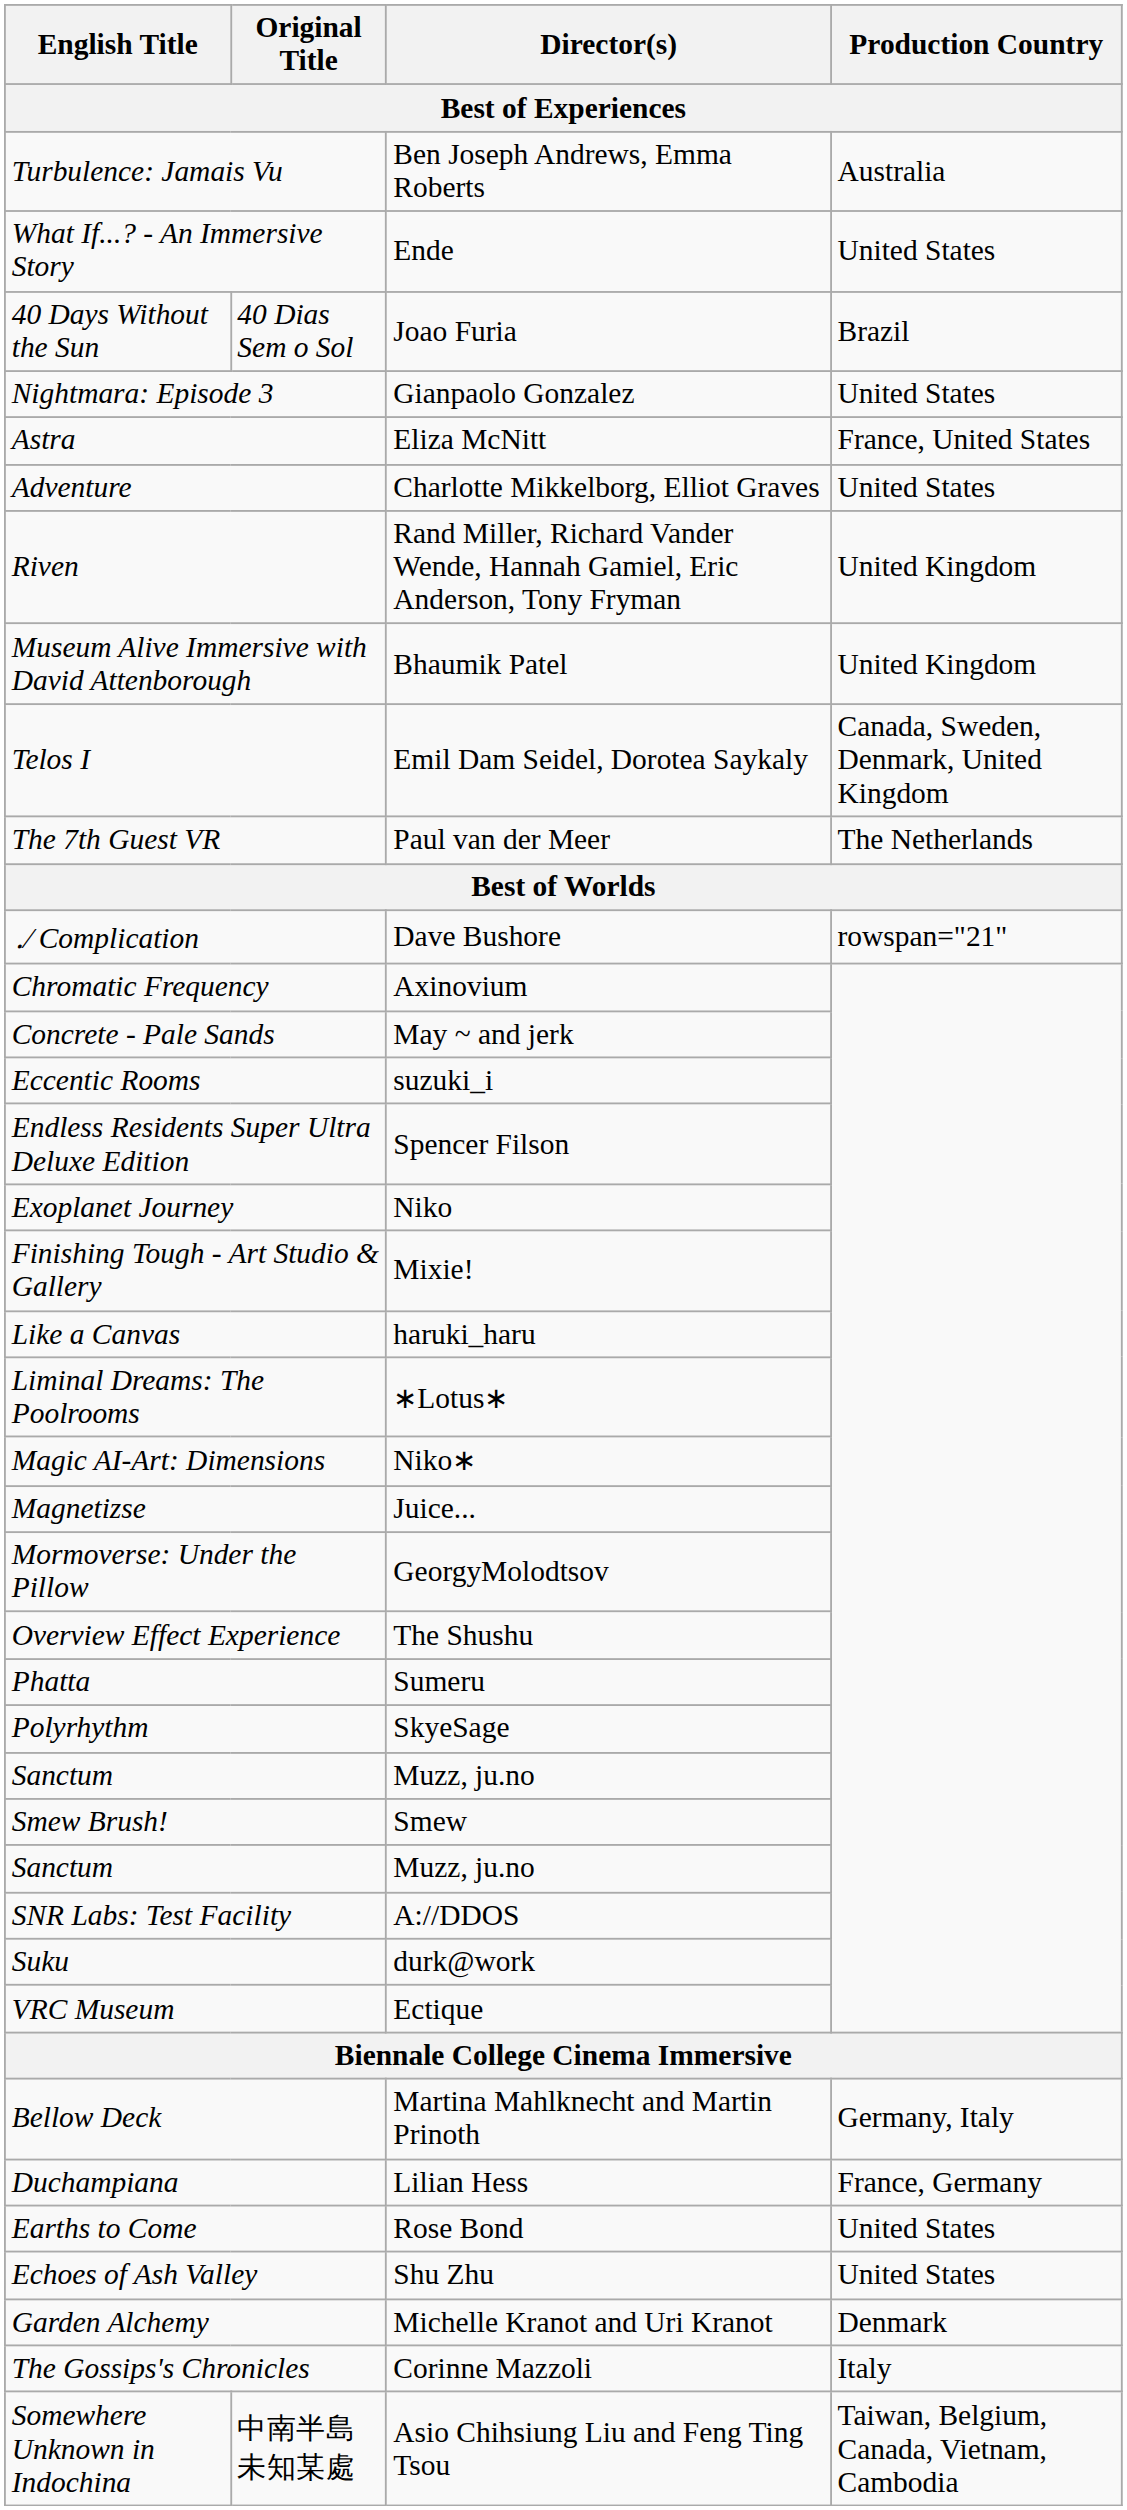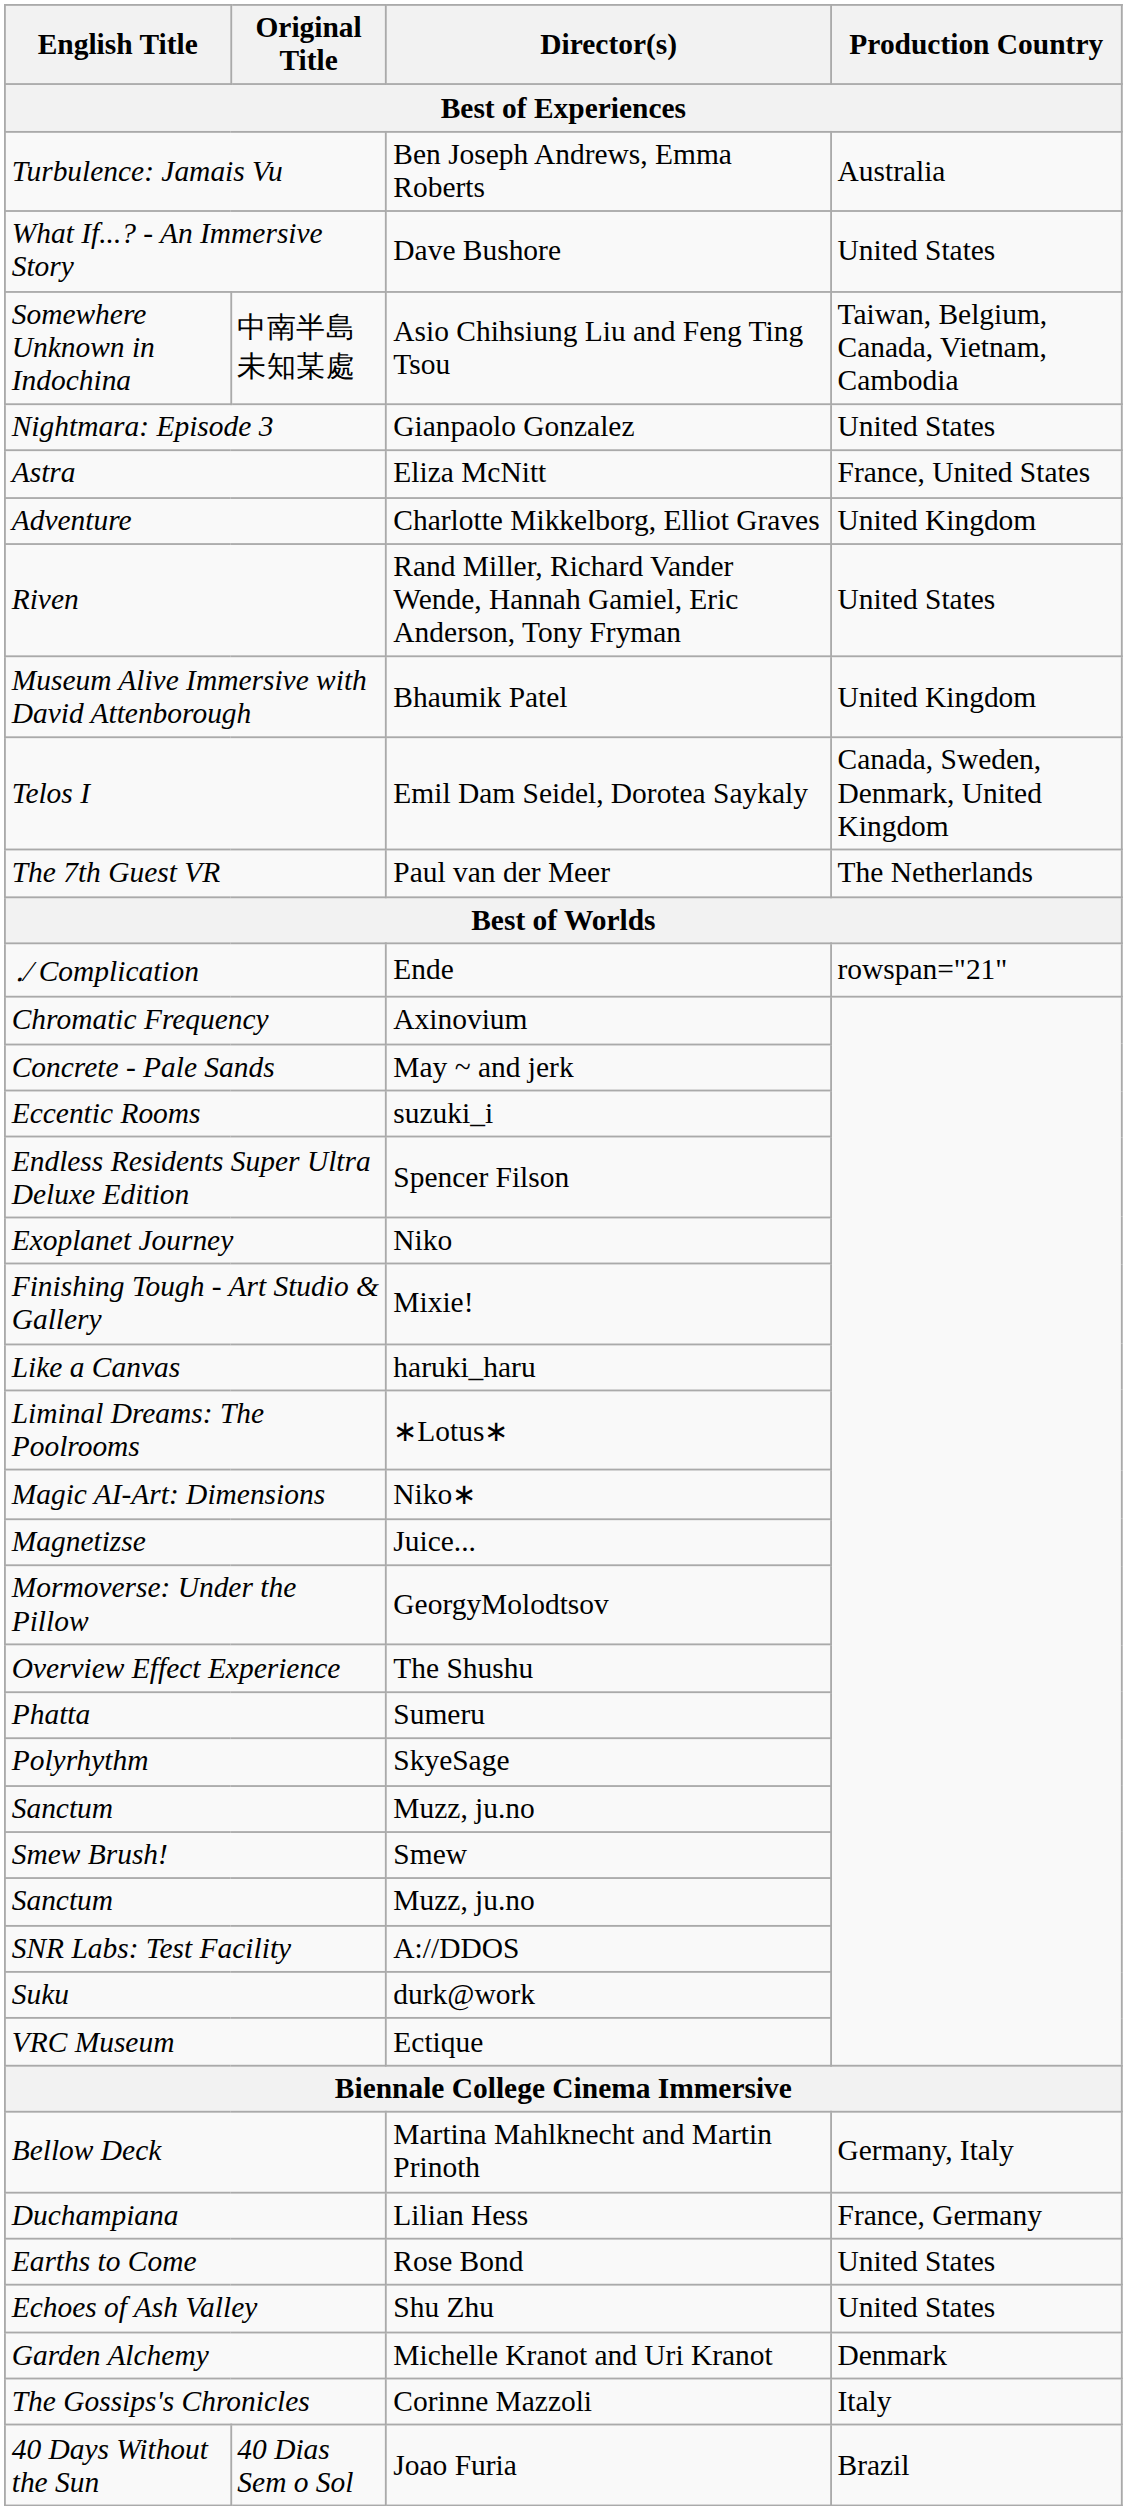(424, 250) Ende -> (477, 250) Dave Bushore
rows swapped: (110, 330) <-> (83, 2448)
(916, 487) United States -> (937, 520) United Kingdom
(937, 566) United Kingdom -> (916, 600) United States
(477, 936) Dave Bushore -> (424, 969) Ende
